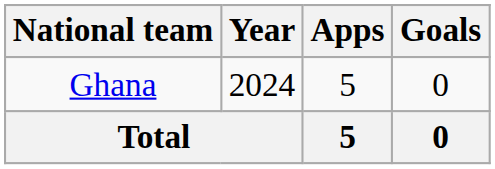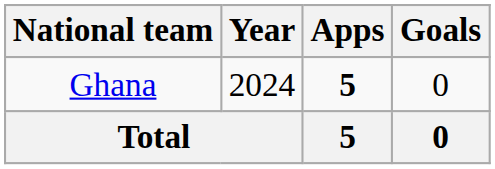(348, 83) normal -> (348, 83) bold
